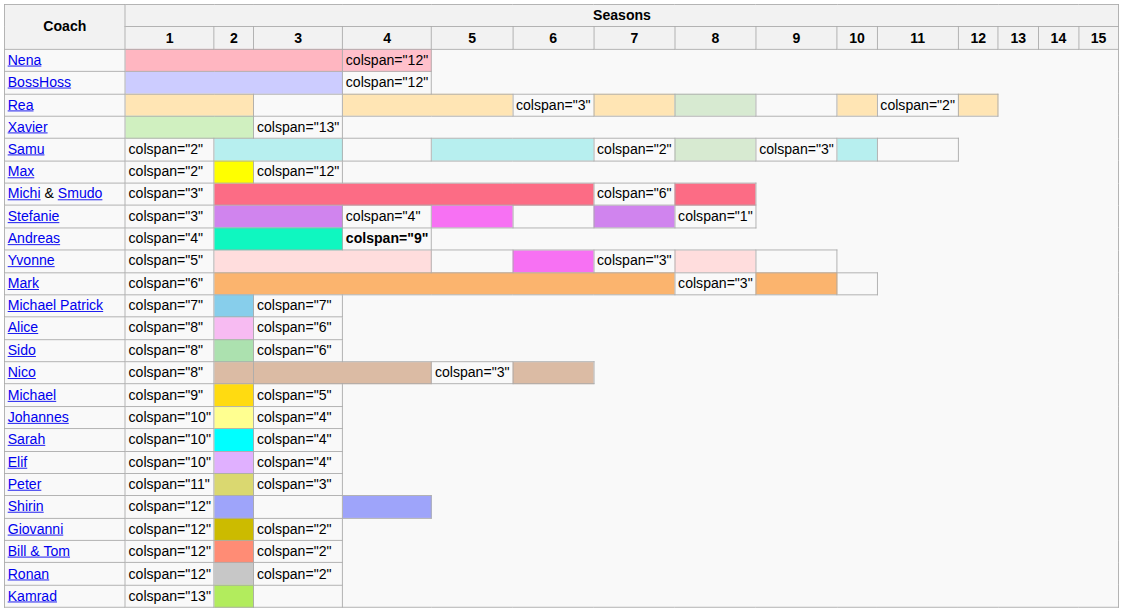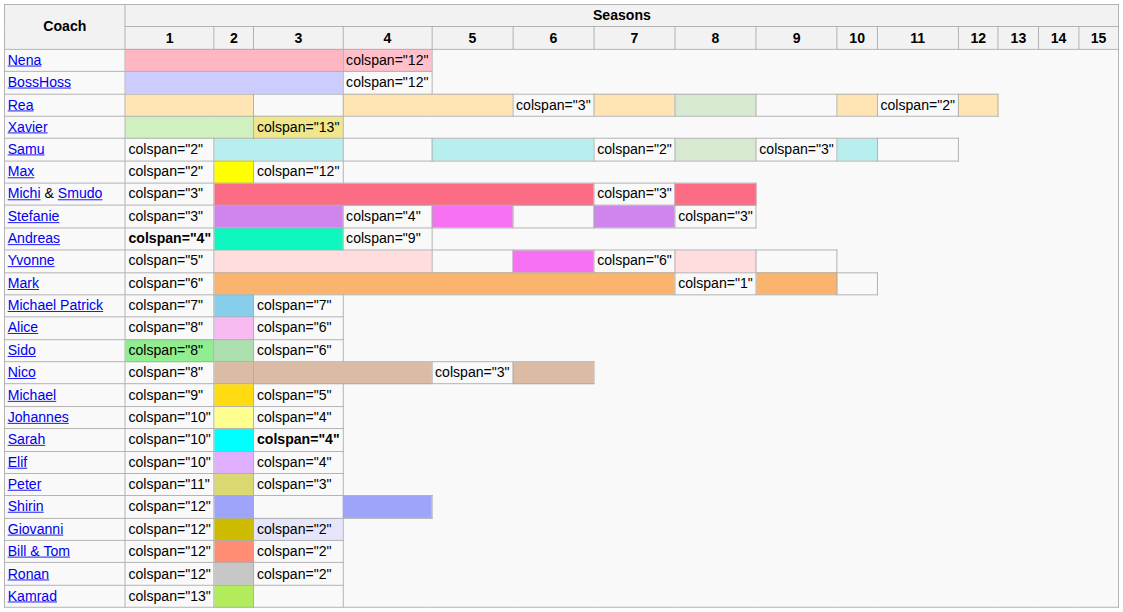(298, 127) no background -> (298, 127) khaki background
(634, 194) colspan="6" -> (634, 194) colspan="3"
(715, 216) colspan="1" -> (716, 216) colspan="3"
(166, 238) normal -> (170, 238) bold
(387, 238) bold -> (383, 238) normal
(634, 261) colspan="3" -> (634, 261) colspan="6"
(715, 283) colspan="3" -> (716, 283) colspan="1"
(166, 350) no background -> (166, 350) lightgreen background
(294, 439) normal -> (298, 439) bold
(294, 529) no background -> (294, 529) lavender background
